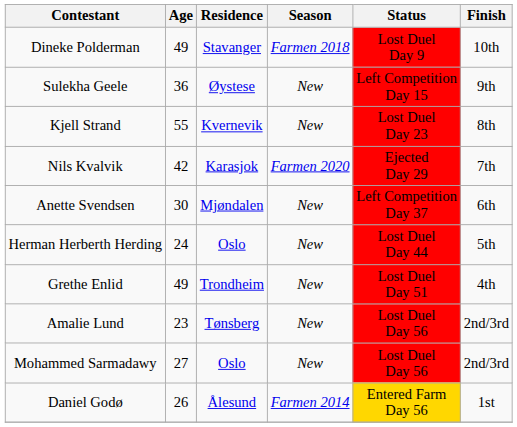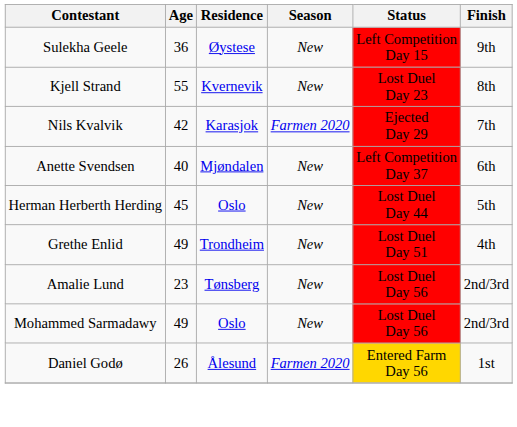- row: (85, 47)
(181, 205) 30 -> (181, 165) 40
(181, 244) 24 -> (181, 205) 45
(181, 363) 27 -> (181, 323) 49
(310, 402) Farmen 2014 -> (310, 363) Farmen 2020
